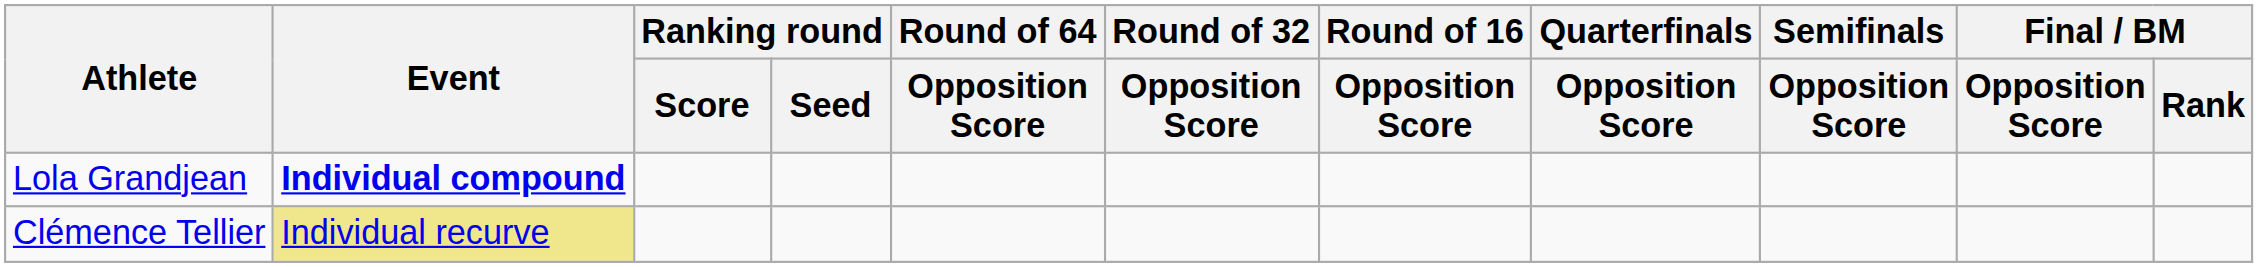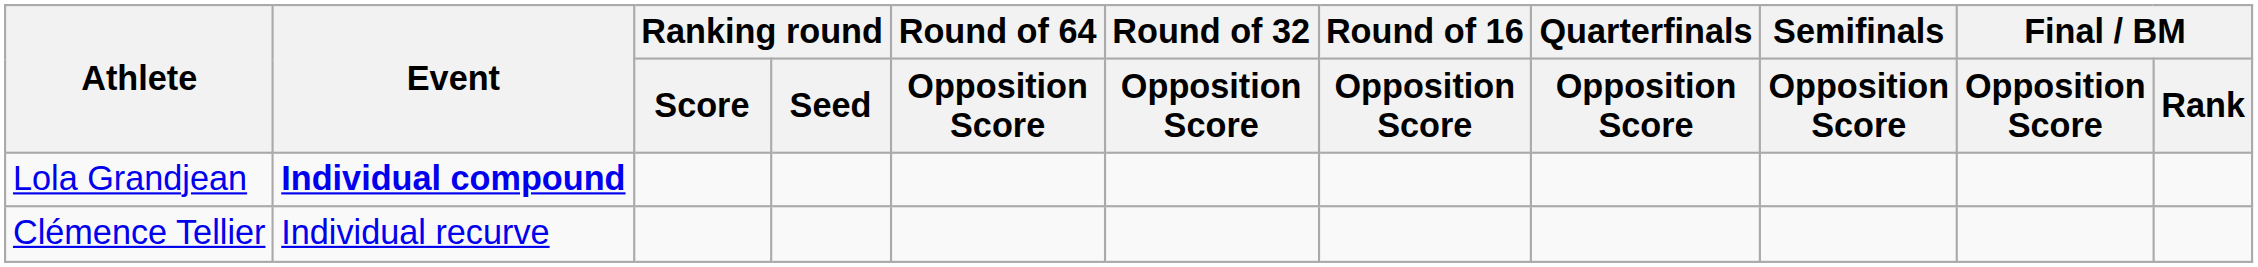(415, 233) khaki background -> (415, 233) no background
